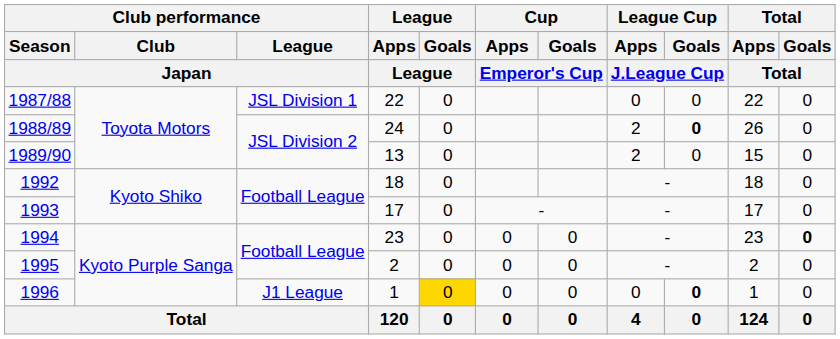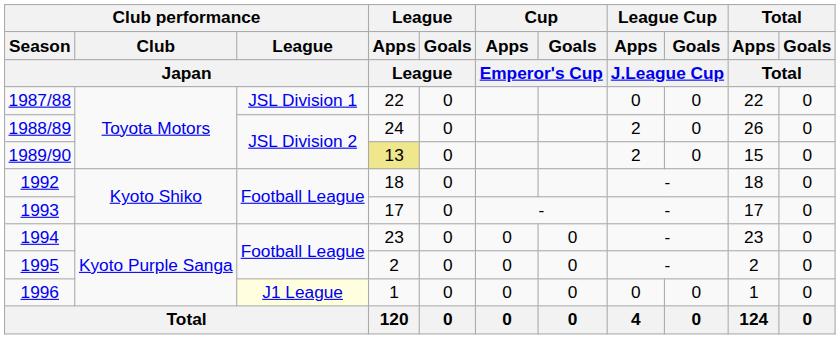(696, 127) bold -> (696, 127) normal
(394, 155) no background -> (394, 155) khaki background
(807, 237) bold -> (807, 237) normal
(303, 292) no background -> (303, 292) lightyellow background
(448, 292) gold background -> (448, 292) no background
(696, 292) bold -> (696, 292) normal
